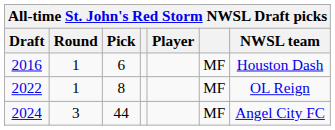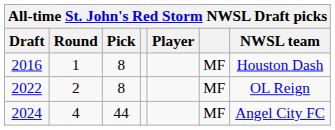(121, 64) 6 -> (121, 64) 8
(76, 88) 1 -> (76, 88) 2
(76, 112) 3 -> (76, 112) 4
